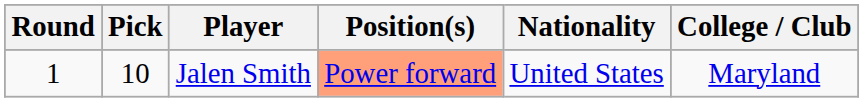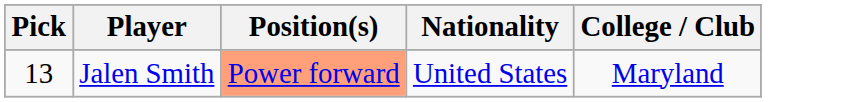- column: (53, 27)
(135, 73) 10 -> (39, 73) 13
